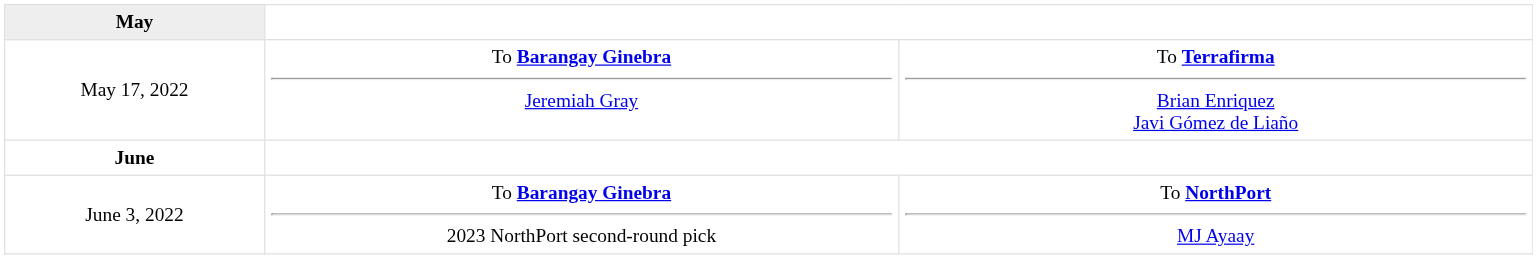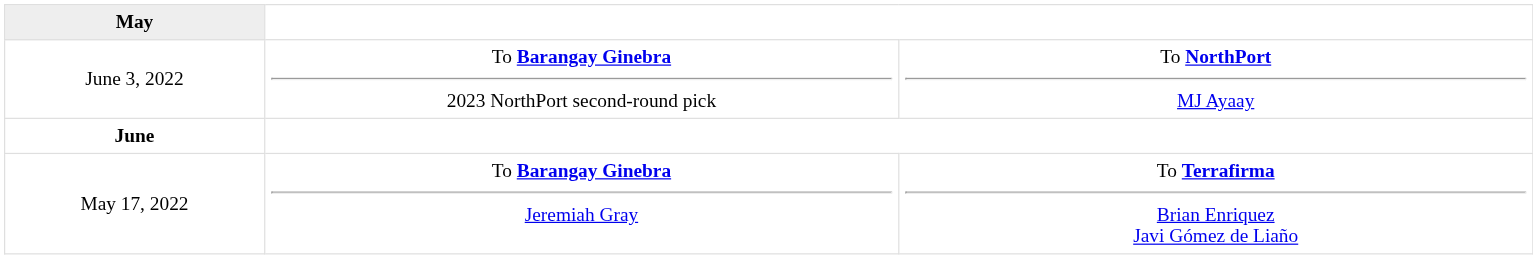rows swapped: (134, 89) <-> (134, 214)
